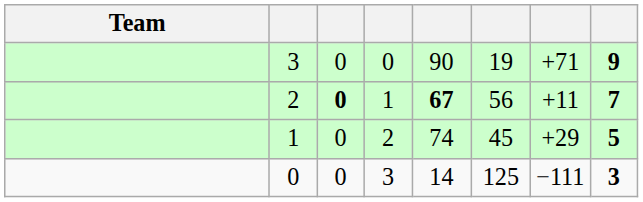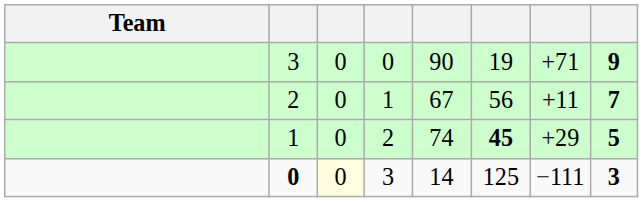(341, 100) bold -> (341, 100) normal
(441, 100) bold -> (441, 100) normal
(501, 138) normal -> (501, 138) bold
(293, 176) normal -> (293, 176) bold
(341, 176) no background -> (341, 176) lightyellow background
